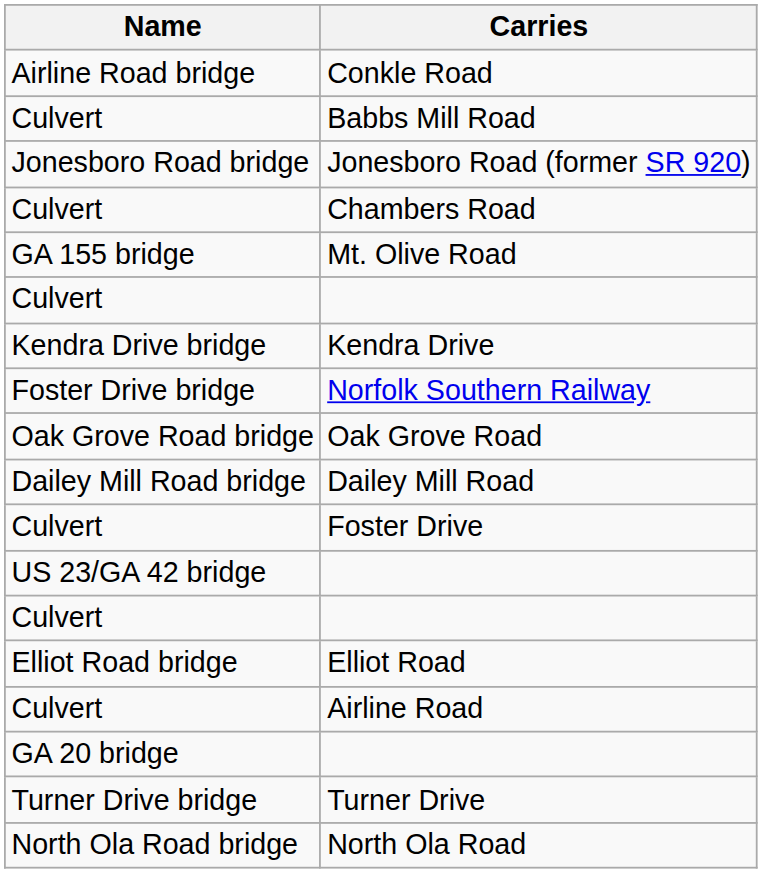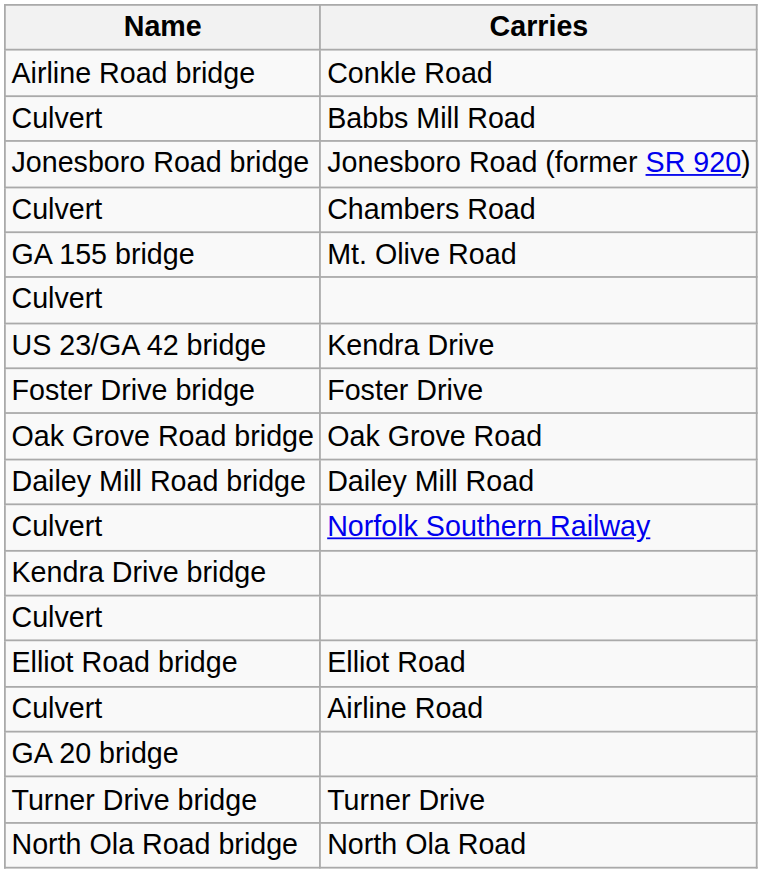(139, 345) Kendra Drive bridge -> (139, 345) US 23/GA 42 bridge
(489, 390) Norfolk Southern Railway -> (405, 390) Foster Drive
(405, 526) Foster Drive -> (489, 526) Norfolk Southern Railway
(139, 572) US 23/GA 42 bridge -> (139, 572) Kendra Drive bridge
